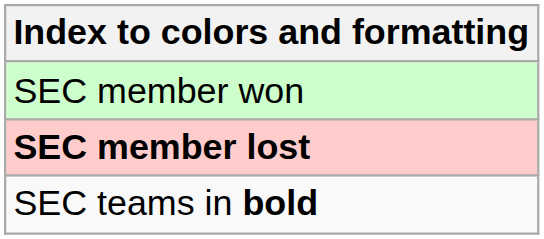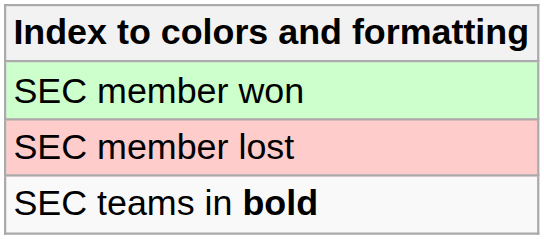(162, 146) bold -> (154, 146) normal
